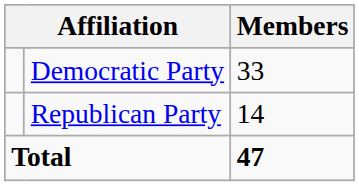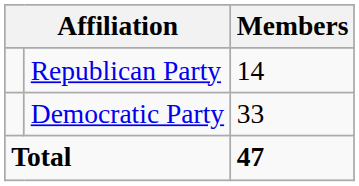rows swapped: (127, 69) <-> (126, 113)
